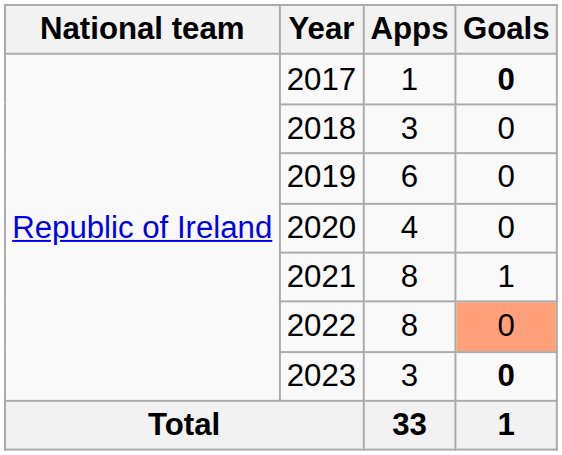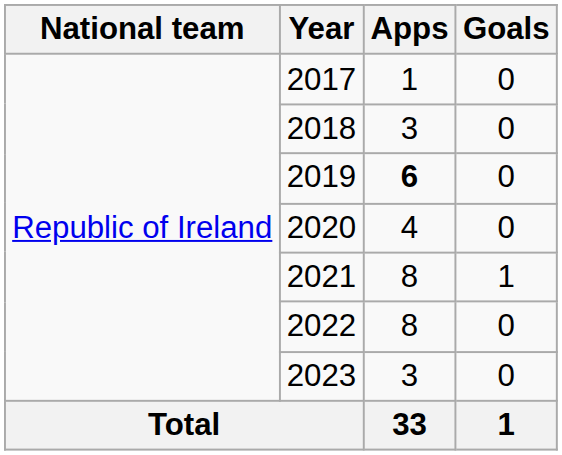(506, 78) bold -> (506, 78) normal
(410, 177) normal -> (410, 177) bold
(506, 326) lightsalmon background -> (506, 326) no background
(506, 375) bold -> (506, 375) normal
